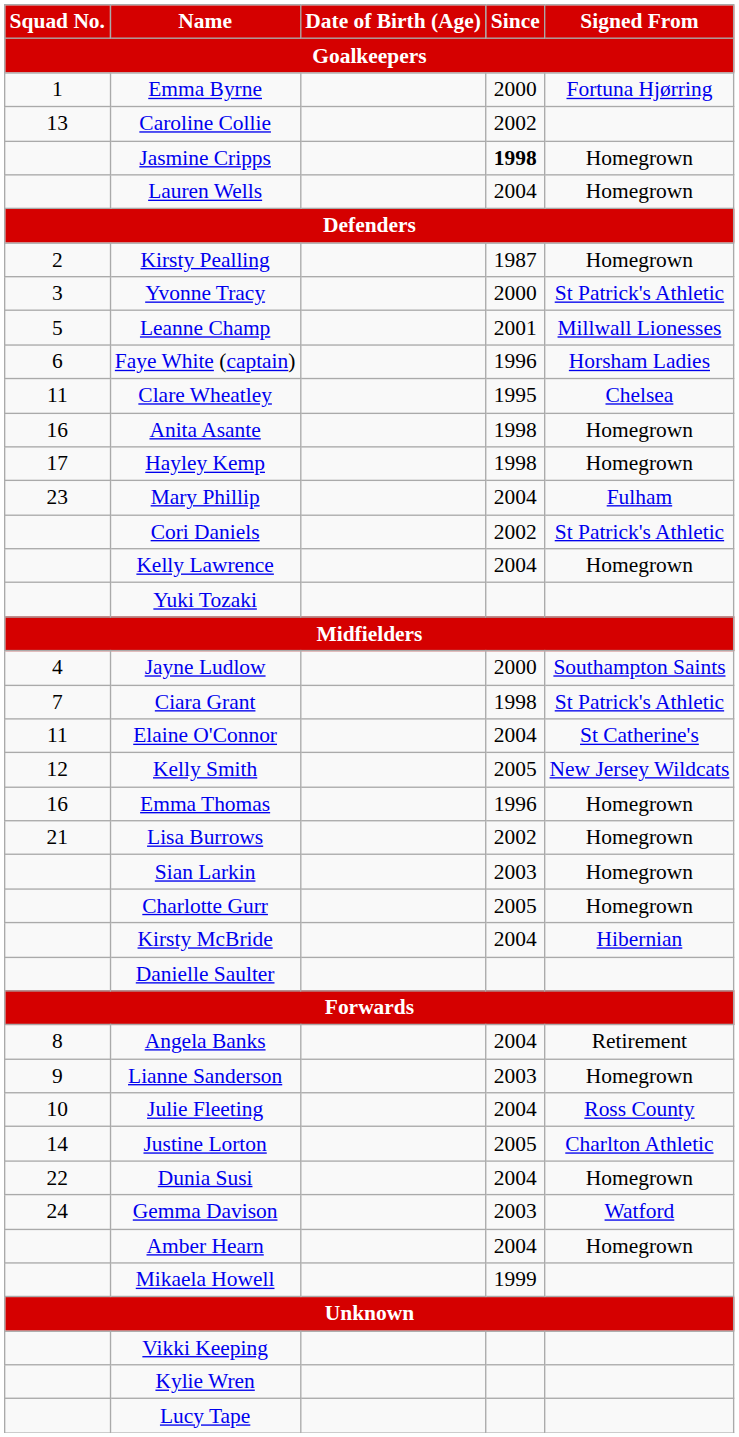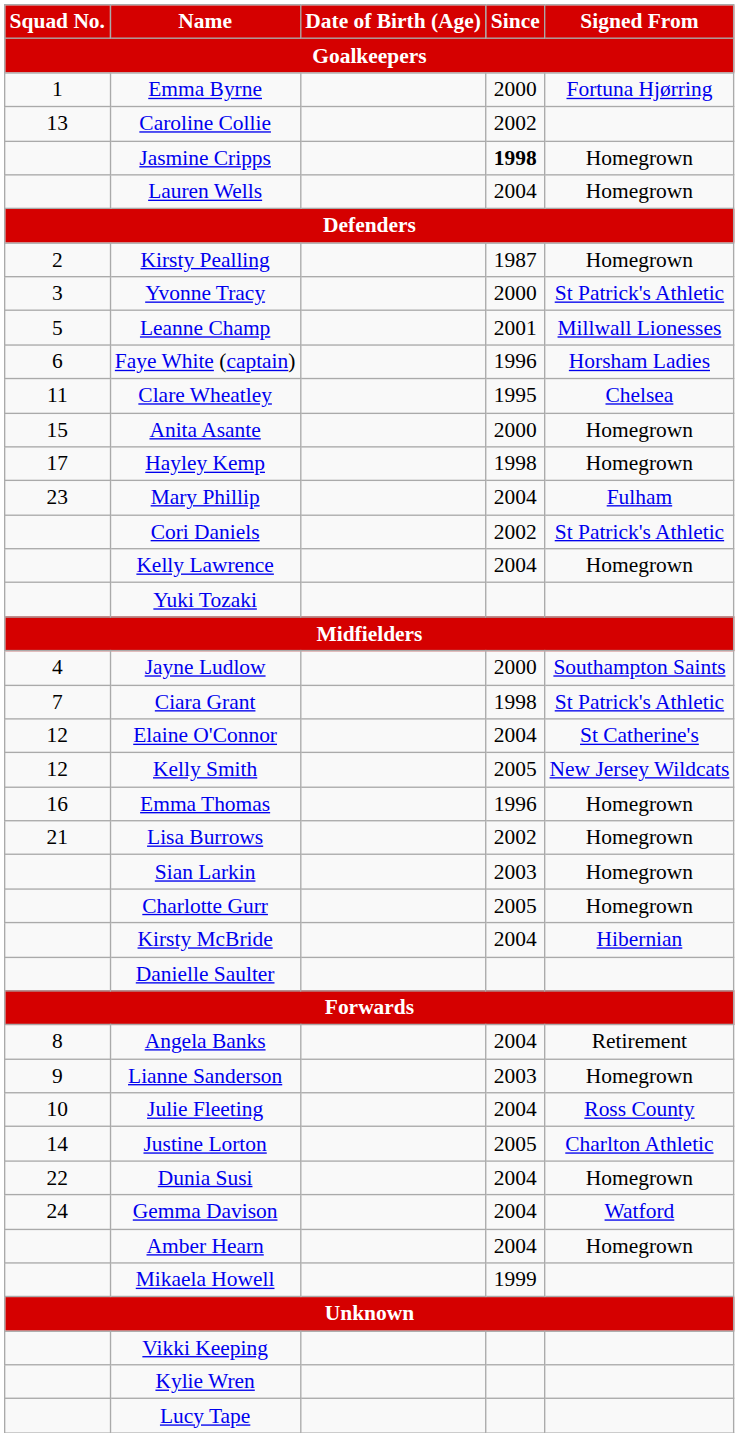(57, 429) 16 -> (57, 429) 15
(515, 429) 1998 -> (515, 429) 2000
(57, 735) 11 -> (57, 735) 12
(515, 1211) 2003 -> (515, 1211) 2004
